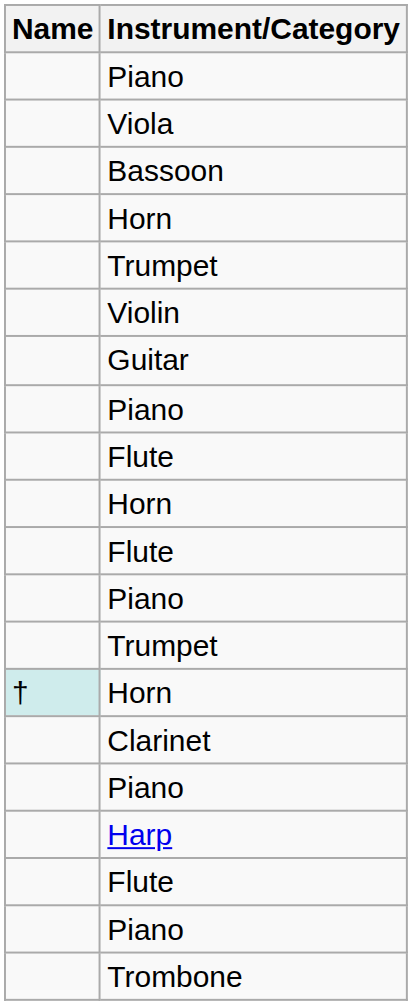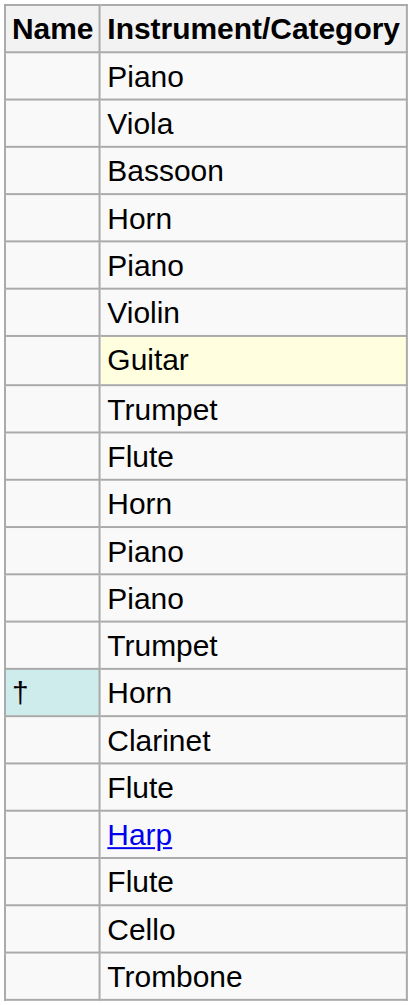(163, 266) Trumpet -> (146, 266) Piano
(148, 361) no background -> (148, 361) lightyellow background
(146, 408) Piano -> (163, 408) Trumpet
(141, 550) Flute -> (146, 550) Piano
(146, 787) Piano -> (141, 787) Flute
(146, 930) Piano -> (141, 930) Cello
